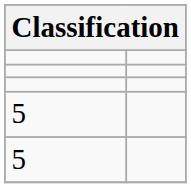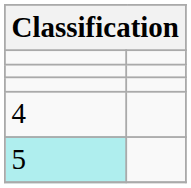(19, 113) 5 -> (19, 113) 4
(19, 159) no background -> (19, 159) paleturquoise background
